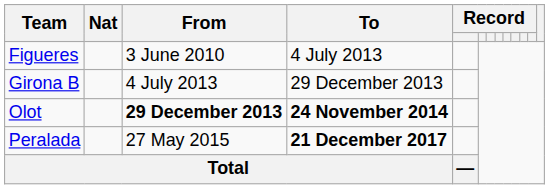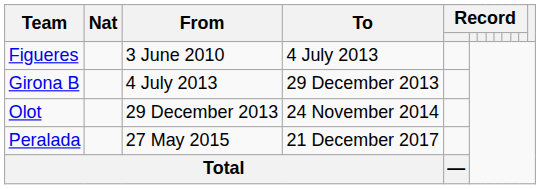(204, 112) bold -> (202, 112) normal
(369, 112) bold -> (363, 112) normal
(369, 140) bold -> (363, 140) normal
